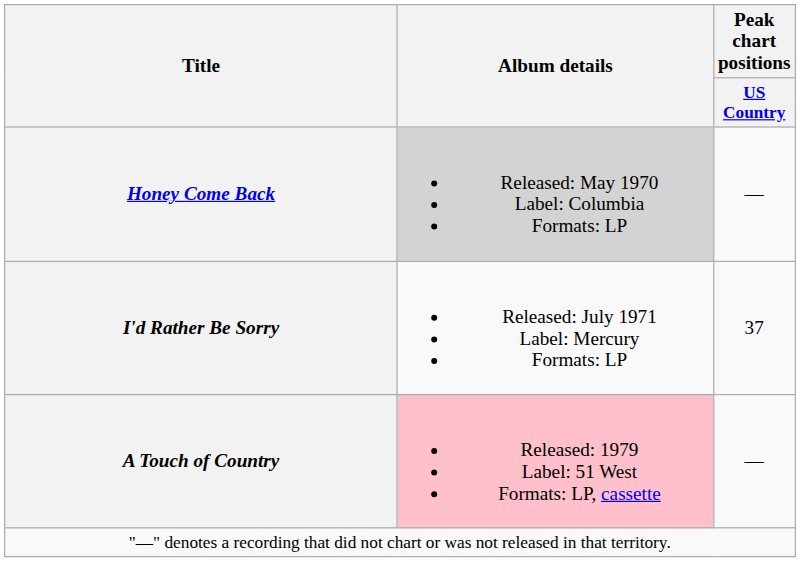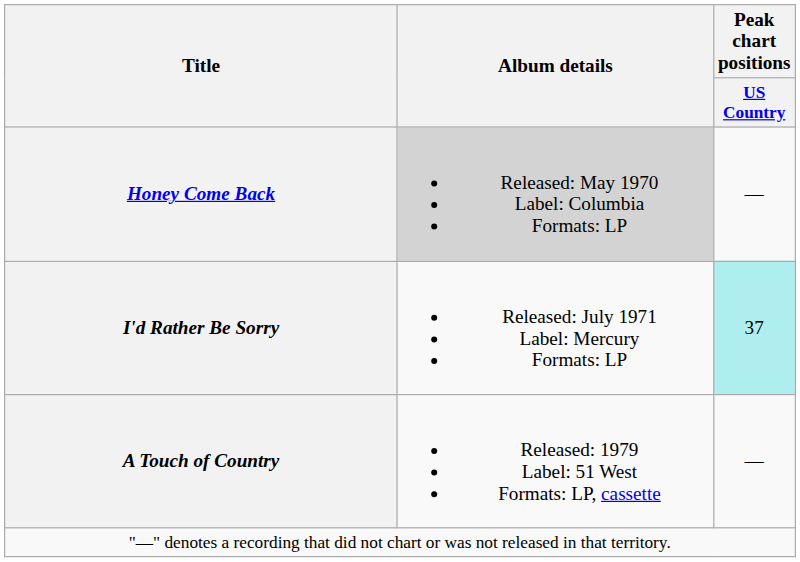(754, 327) no background -> (754, 327) paleturquoise background
(555, 472) pink background -> (555, 472) no background
